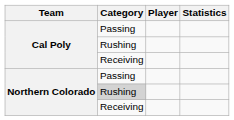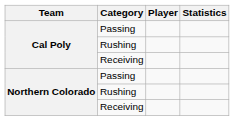(118, 91) lightgrey background -> (118, 91) no background
